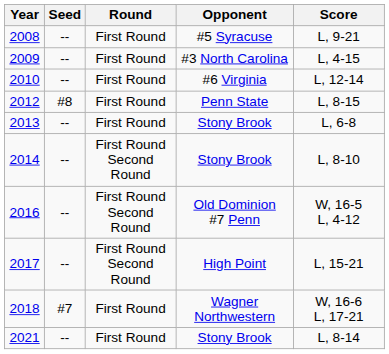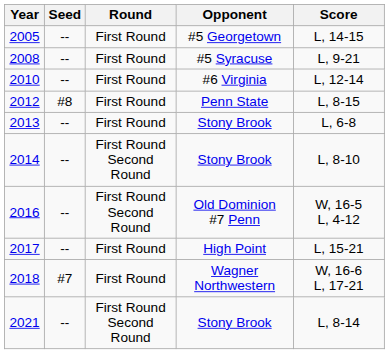+ row: (25, 36)
- row: (25, 58)
(131, 264) First Round Second Round -> (131, 249) First Round
(131, 338) First Round -> (131, 322) First Round Second Round
